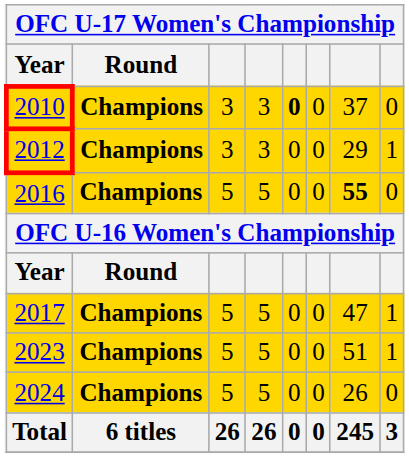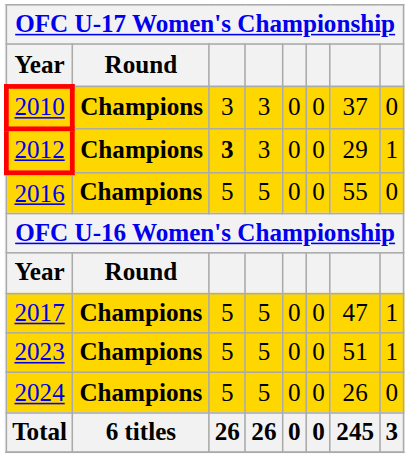(294, 107) bold -> (294, 107) normal
(227, 150) normal -> (227, 150) bold
(355, 192) bold -> (355, 192) normal
